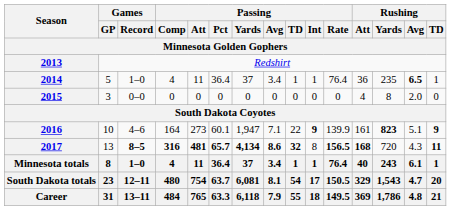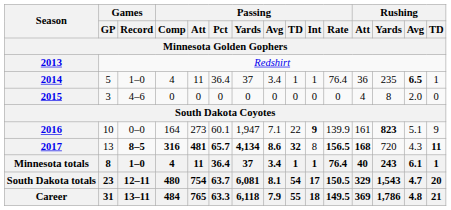(137, 96) 0–0 -> (137, 96) 4–6
(137, 130) 4–6 -> (137, 130) 0–0
(436, 130) bold -> (436, 130) normal
